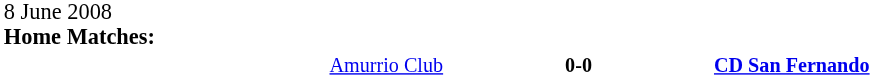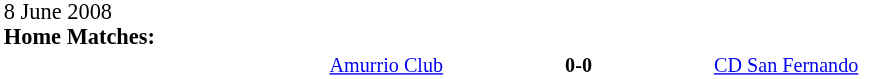(792, 65) bold -> (786, 65) normal
